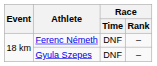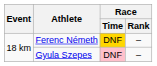(113, 41) no background -> (113, 41) gold background
(113, 55) no background -> (113, 55) pink background
